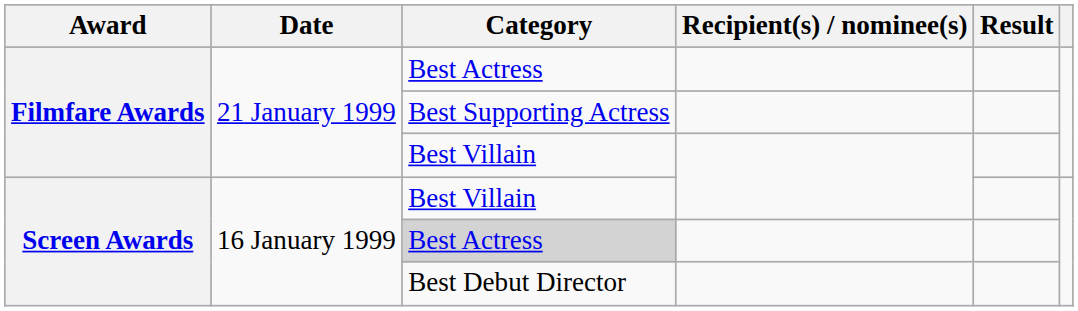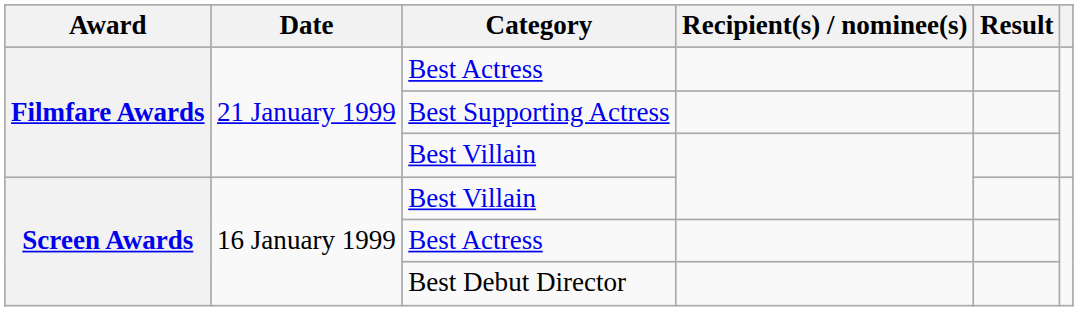(475, 240) lightgrey background -> (475, 240) no background
